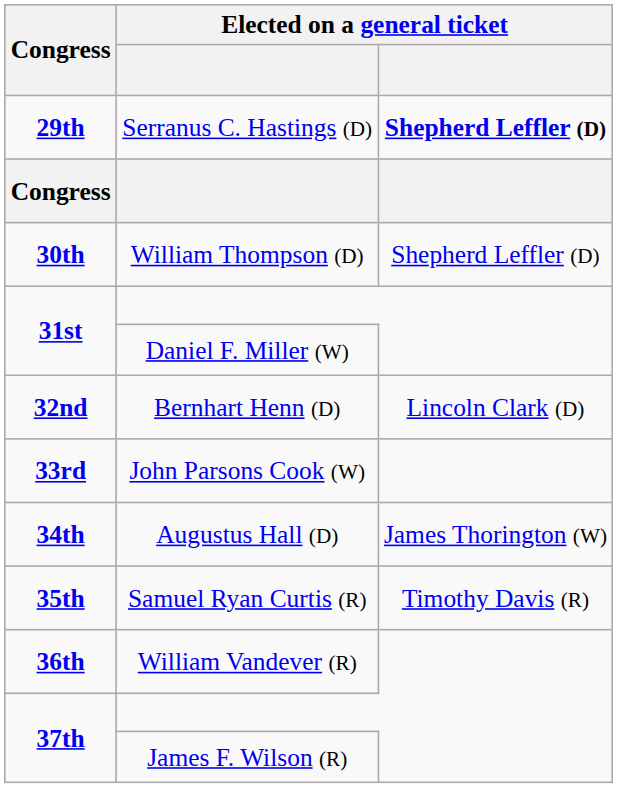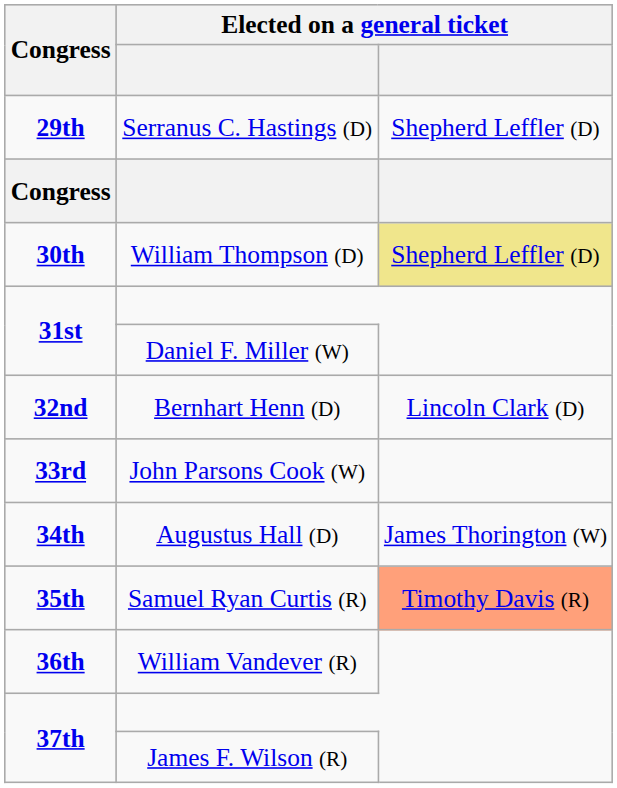(495, 127) bold -> (495, 127) normal
(495, 254) no background -> (495, 254) khaki background
(495, 598) no background -> (495, 598) lightsalmon background
